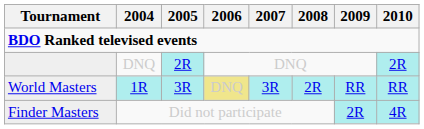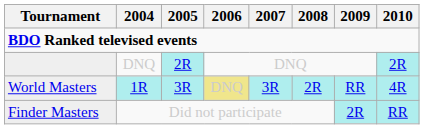(398, 87) RR -> (398, 87) 4R
(398, 111) 4R -> (398, 111) RR
